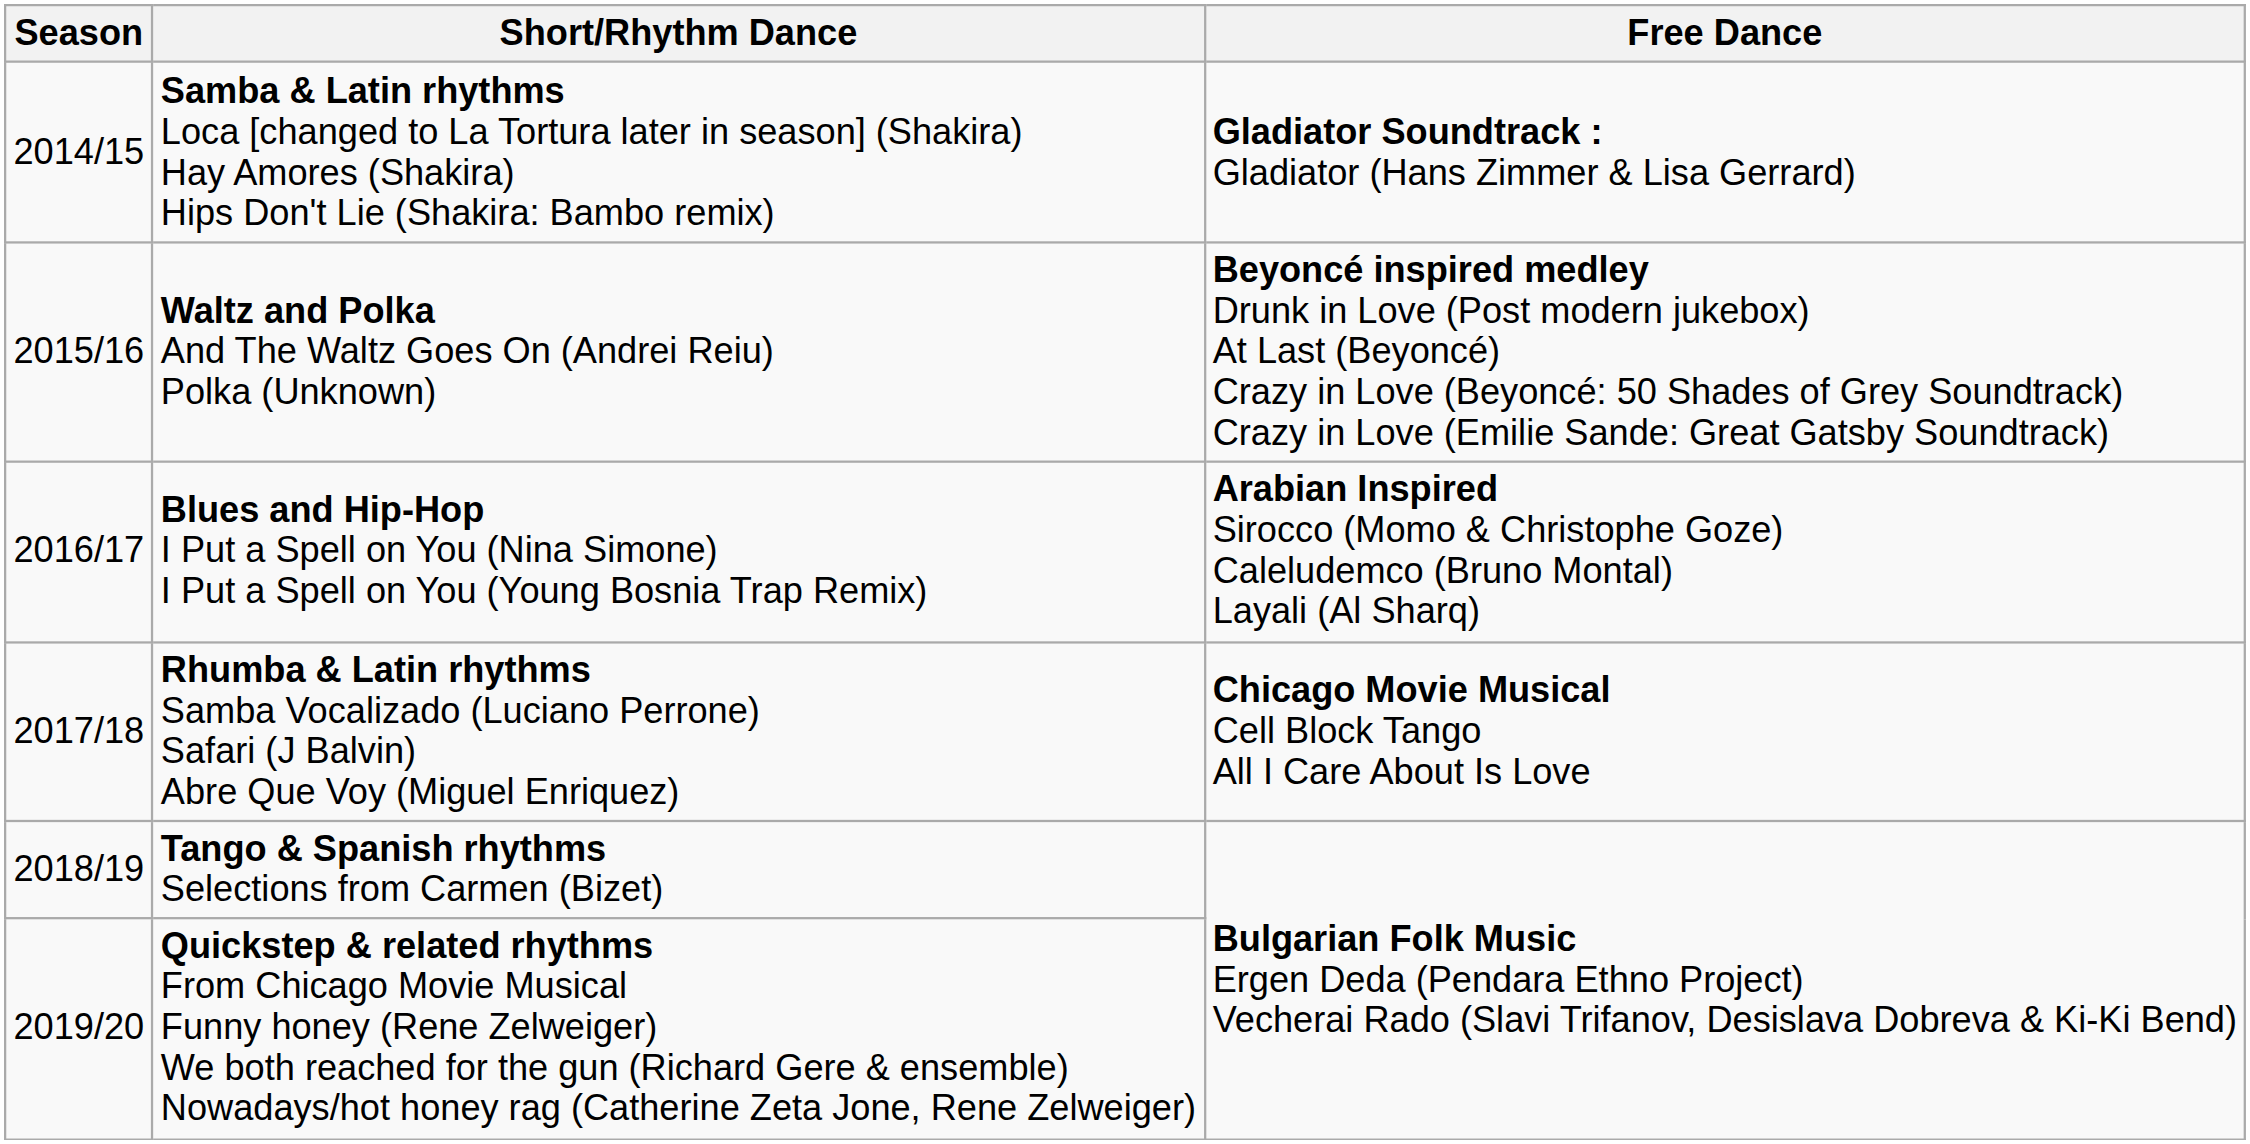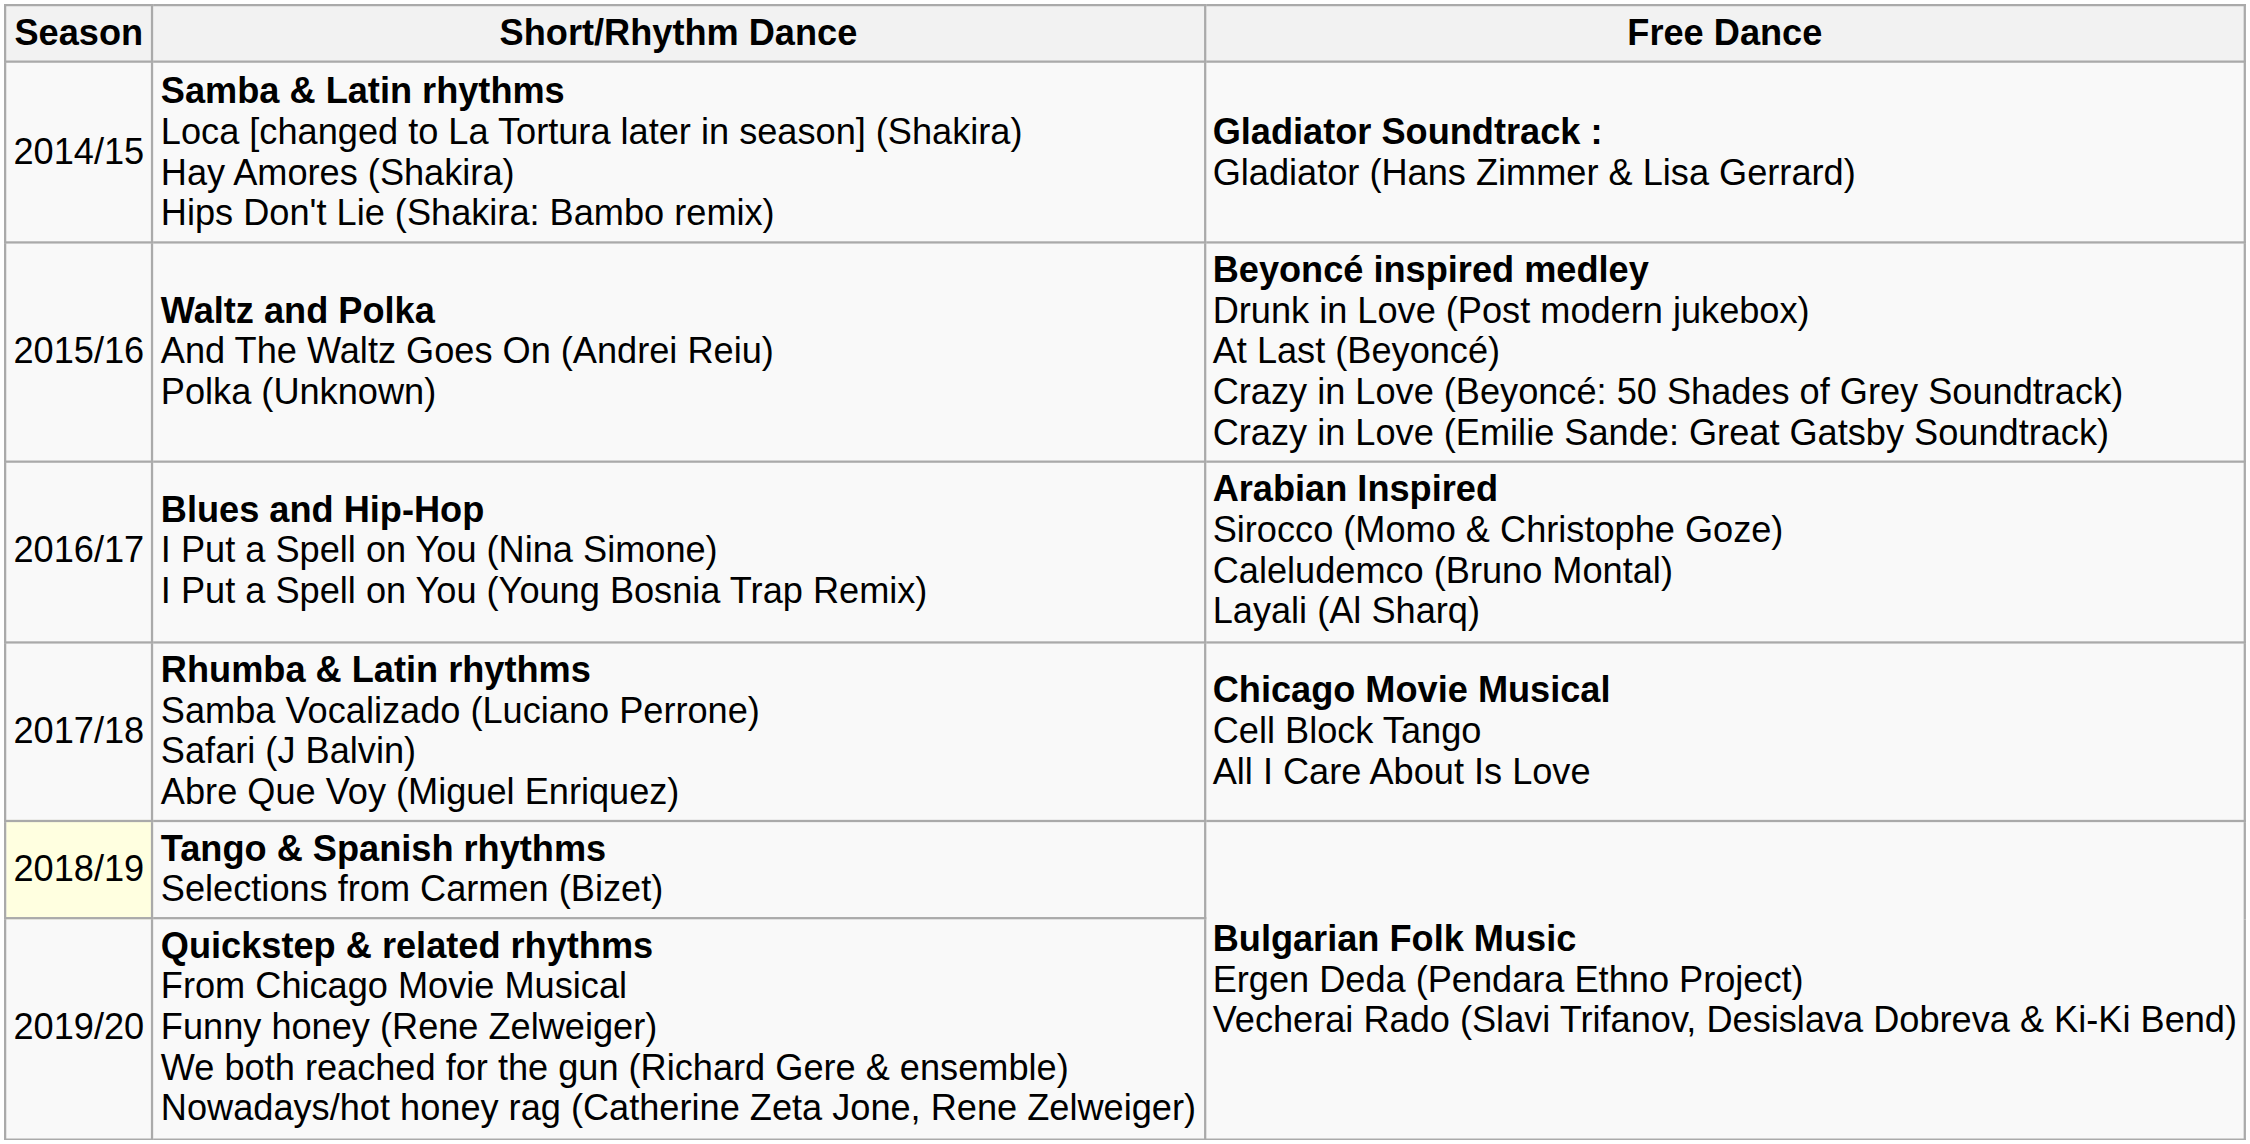(79, 869) no background -> (79, 869) lightyellow background
